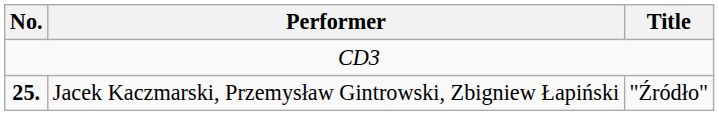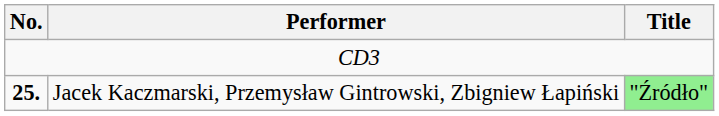(669, 92) no background -> (669, 92) lightgreen background
